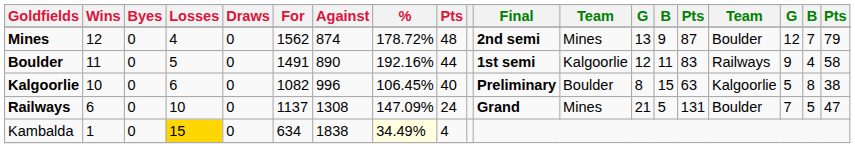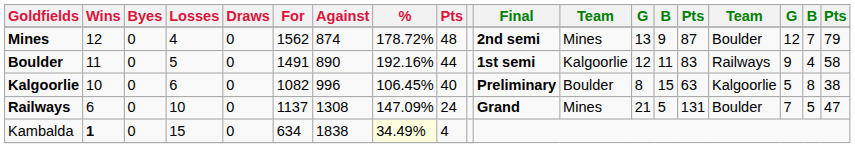(90, 130) normal -> (90, 130) bold
(177, 130) gold background -> (177, 130) no background
